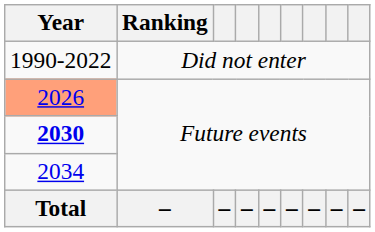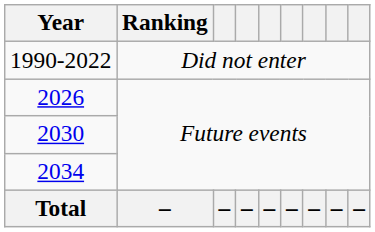(61, 97) lightsalmon background -> (61, 97) no background
(61, 134) bold -> (61, 134) normal
